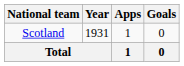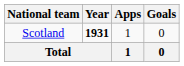(97, 33) normal -> (97, 33) bold
